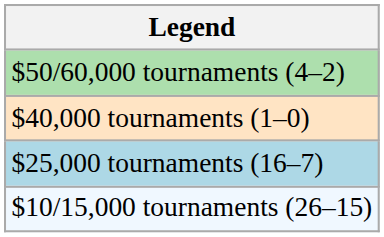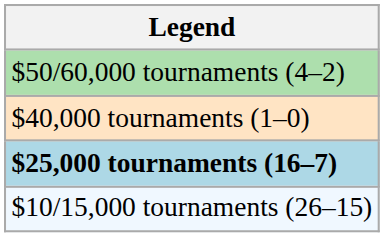(167, 162) normal -> (174, 162) bold
